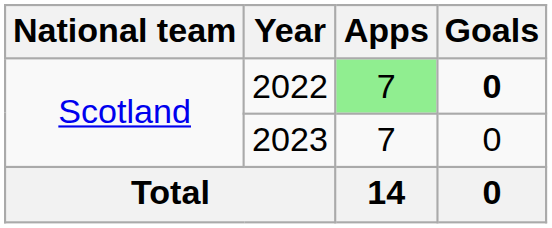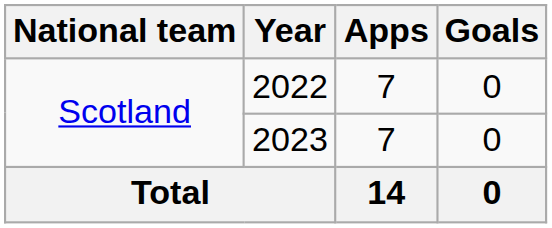(386, 85) lightgreen background -> (386, 85) no background
(492, 85) bold -> (492, 85) normal
